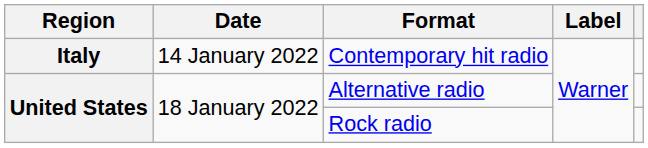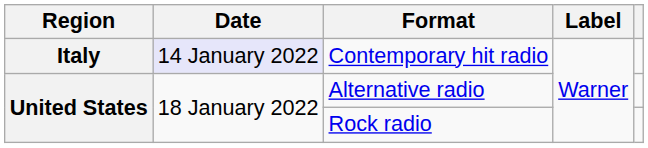(238, 55) no background -> (238, 55) lavender background
